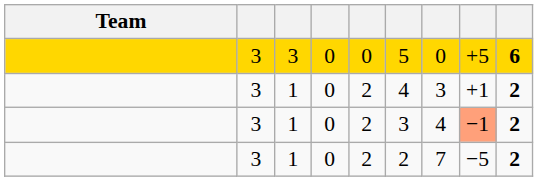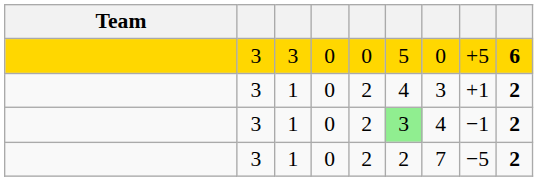(404, 124) no background -> (404, 124) lightgreen background
(478, 124) lightsalmon background -> (478, 124) no background
